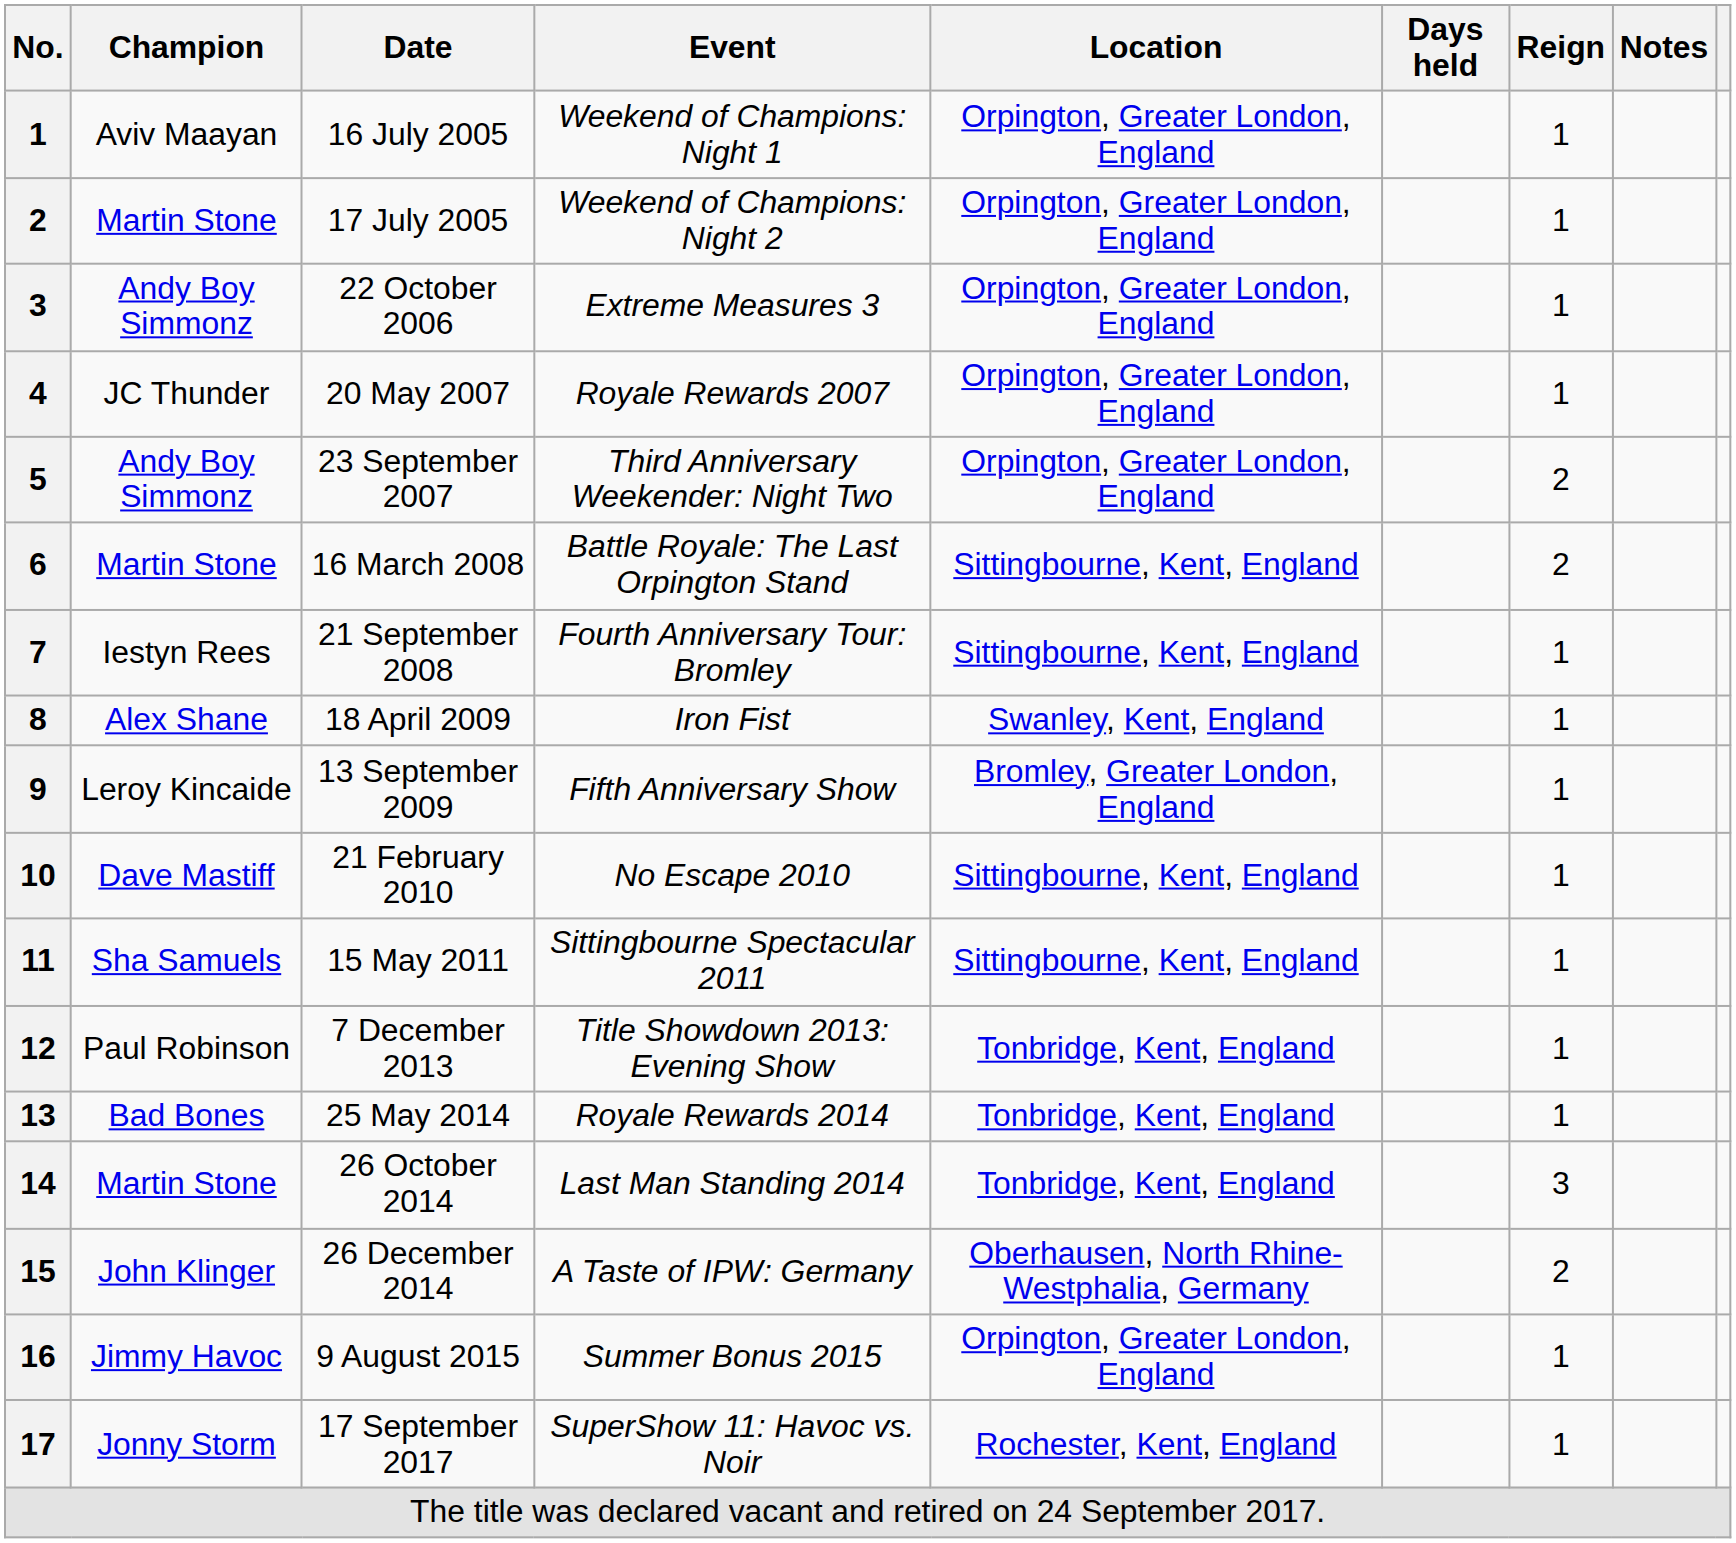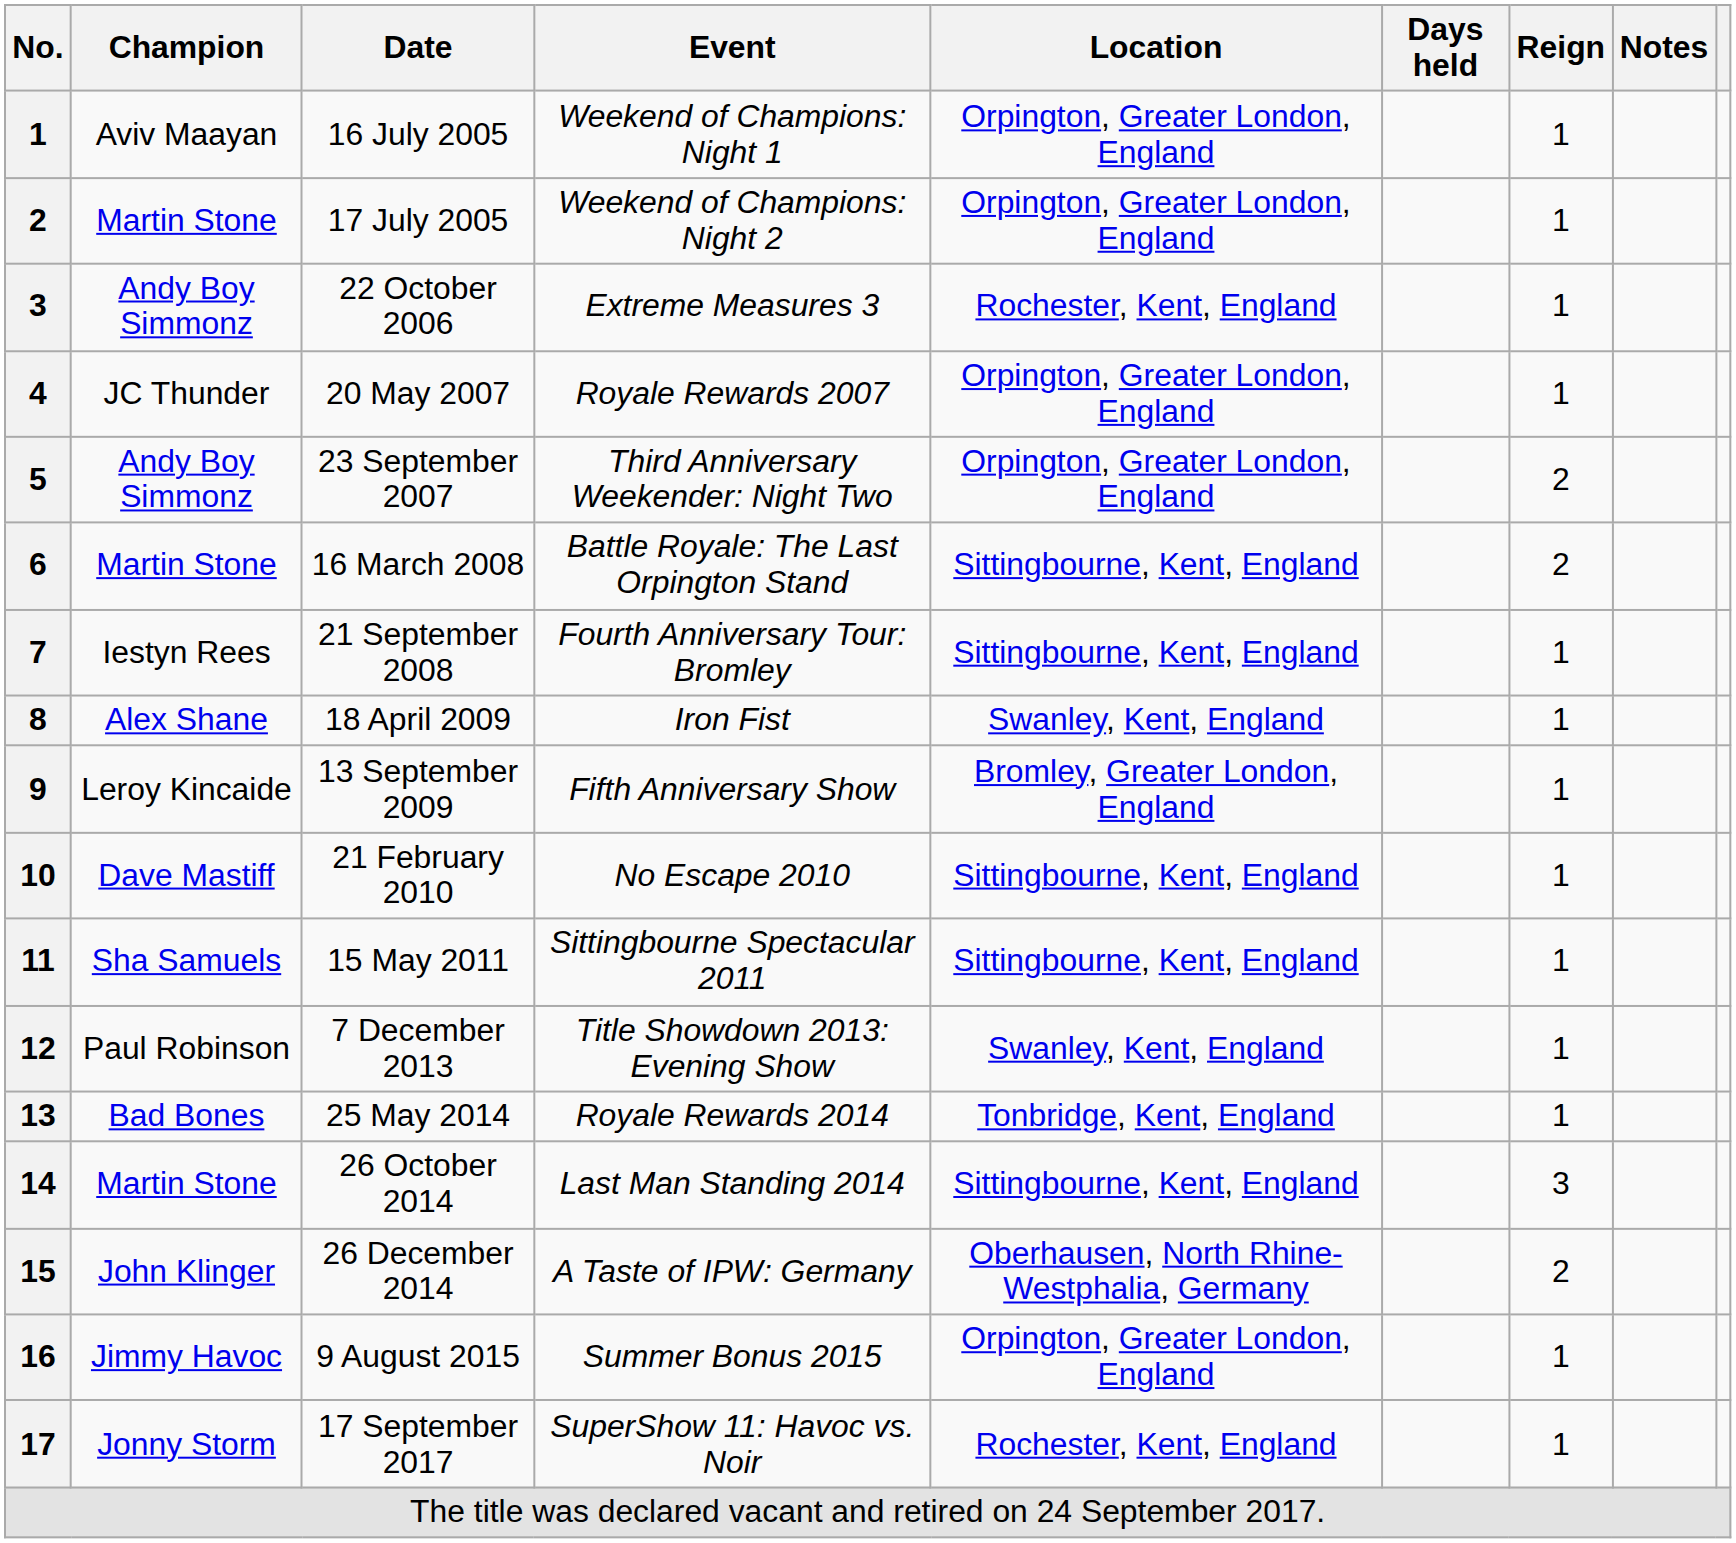(1156, 306) Orpington, Greater London, England -> (1156, 306) Rochester, Kent, England
(1156, 1047) Tonbridge, Kent, England -> (1156, 1047) Swanley, Kent, England
(1156, 1184) Tonbridge, Kent, England -> (1156, 1184) Sittingbourne, Kent, England
